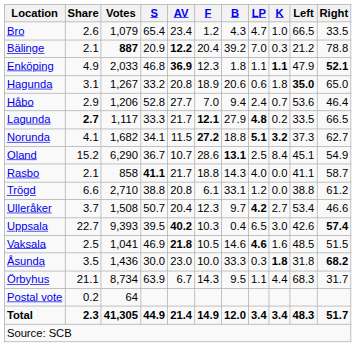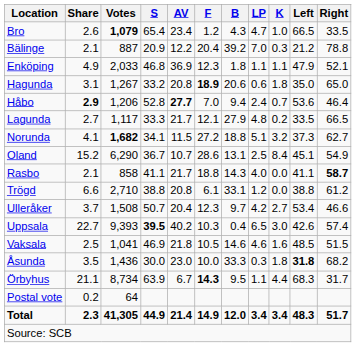(124, 31) normal -> (124, 31) bold
(129, 48) bold -> (129, 48) normal
(181, 48) bold -> (181, 48) normal
(181, 66) bold -> (181, 66) normal
(280, 66) bold -> (280, 66) normal
(337, 66) bold -> (337, 66) normal
(208, 84) normal -> (208, 84) bold
(303, 84) bold -> (303, 84) normal
(91, 102) normal -> (91, 102) bold
(181, 102) normal -> (181, 102) bold
(91, 119) bold -> (91, 119) normal
(208, 119) bold -> (208, 119) normal
(259, 119) bold -> (259, 119) normal
(124, 137) normal -> (124, 137) bold
(208, 137) bold -> (208, 137) normal
(259, 137) bold -> (259, 137) normal
(280, 137) bold -> (280, 137) normal
(235, 155) bold -> (235, 155) normal
(154, 173) bold -> (154, 173) normal
(337, 173) normal -> (337, 173) bold
(259, 208) bold -> (259, 208) normal
(154, 226) normal -> (154, 226) bold
(181, 226) bold -> (181, 226) normal
(337, 226) bold -> (337, 226) normal
(181, 244) bold -> (181, 244) normal
(259, 244) bold -> (259, 244) normal
(280, 262) bold -> (280, 262) normal
(303, 262) normal -> (303, 262) bold
(337, 262) bold -> (337, 262) normal
(208, 279) normal -> (208, 279) bold
